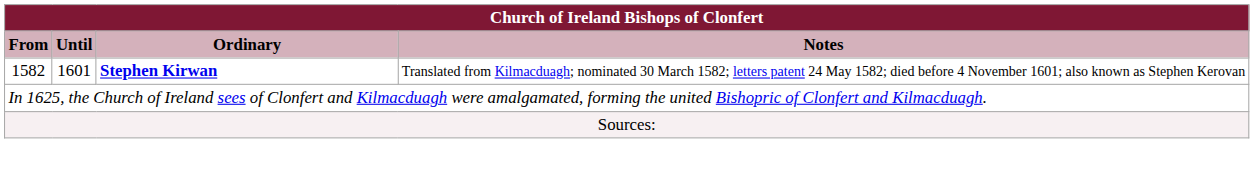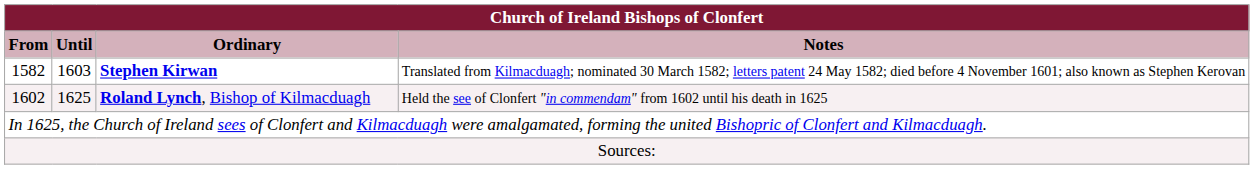(74, 71) 1601 -> (74, 71) 1603
+ row: (28, 97)
